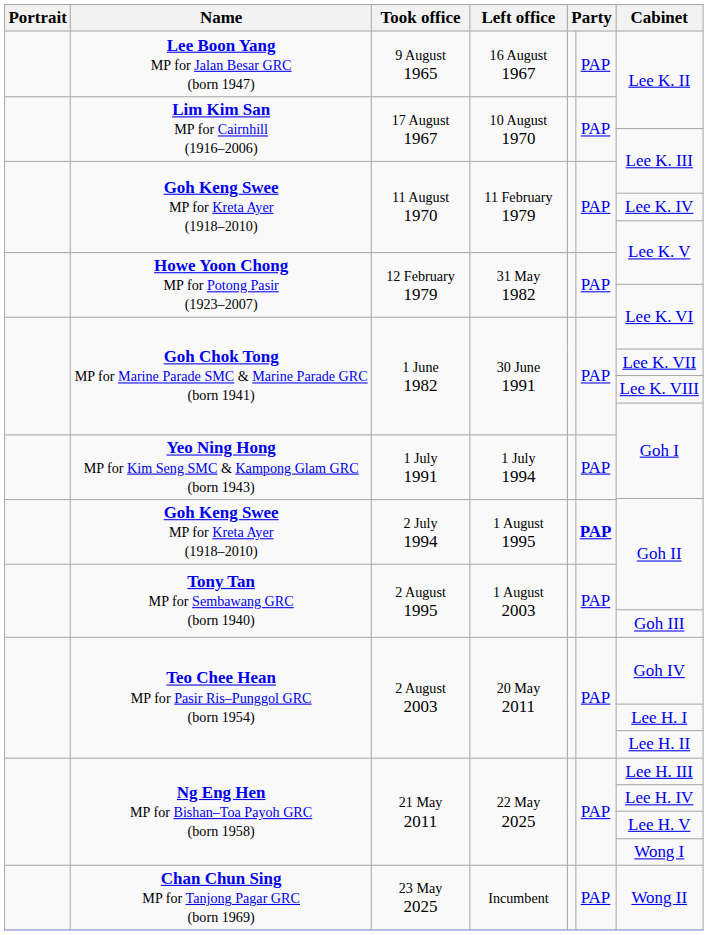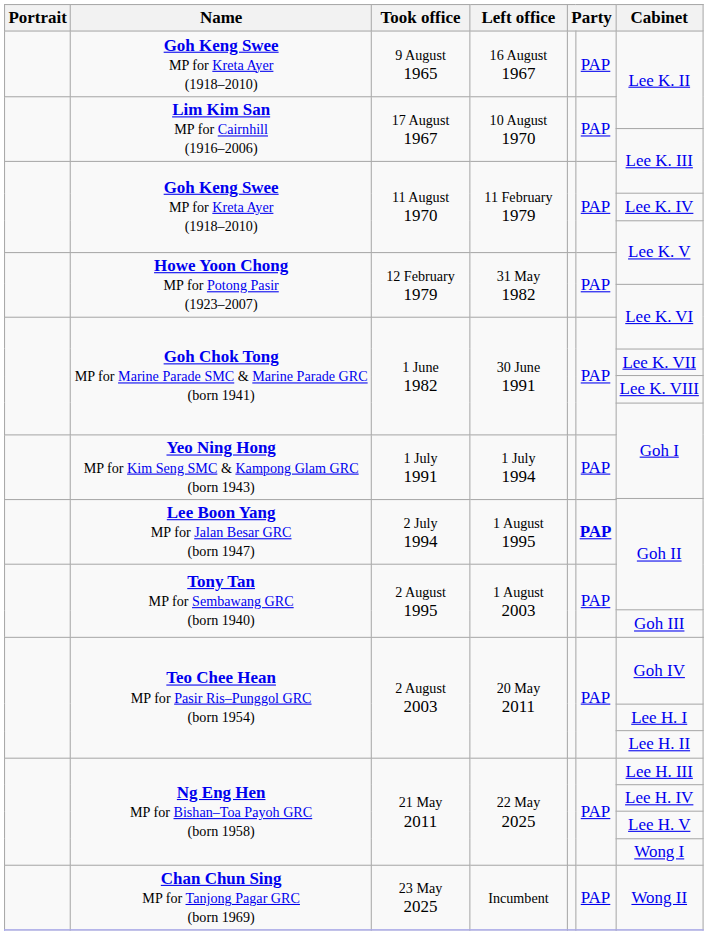(221, 63) Lee Boon Yang MP for Jalan Besar GRC (born 1947) -> (221, 63) Goh Keng Swee MP for Kreta Ayer (1918–2010)
(221, 532) Goh Keng Swee MP for Kreta Ayer (1918–2010) -> (221, 532) Lee Boon Yang MP for Jalan Besar GRC (born 1947)
